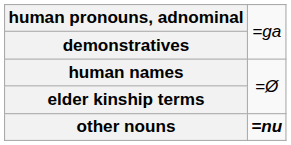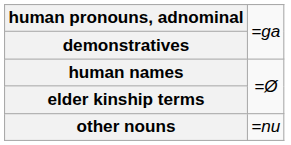(267, 126) bold -> (266, 126) normal
